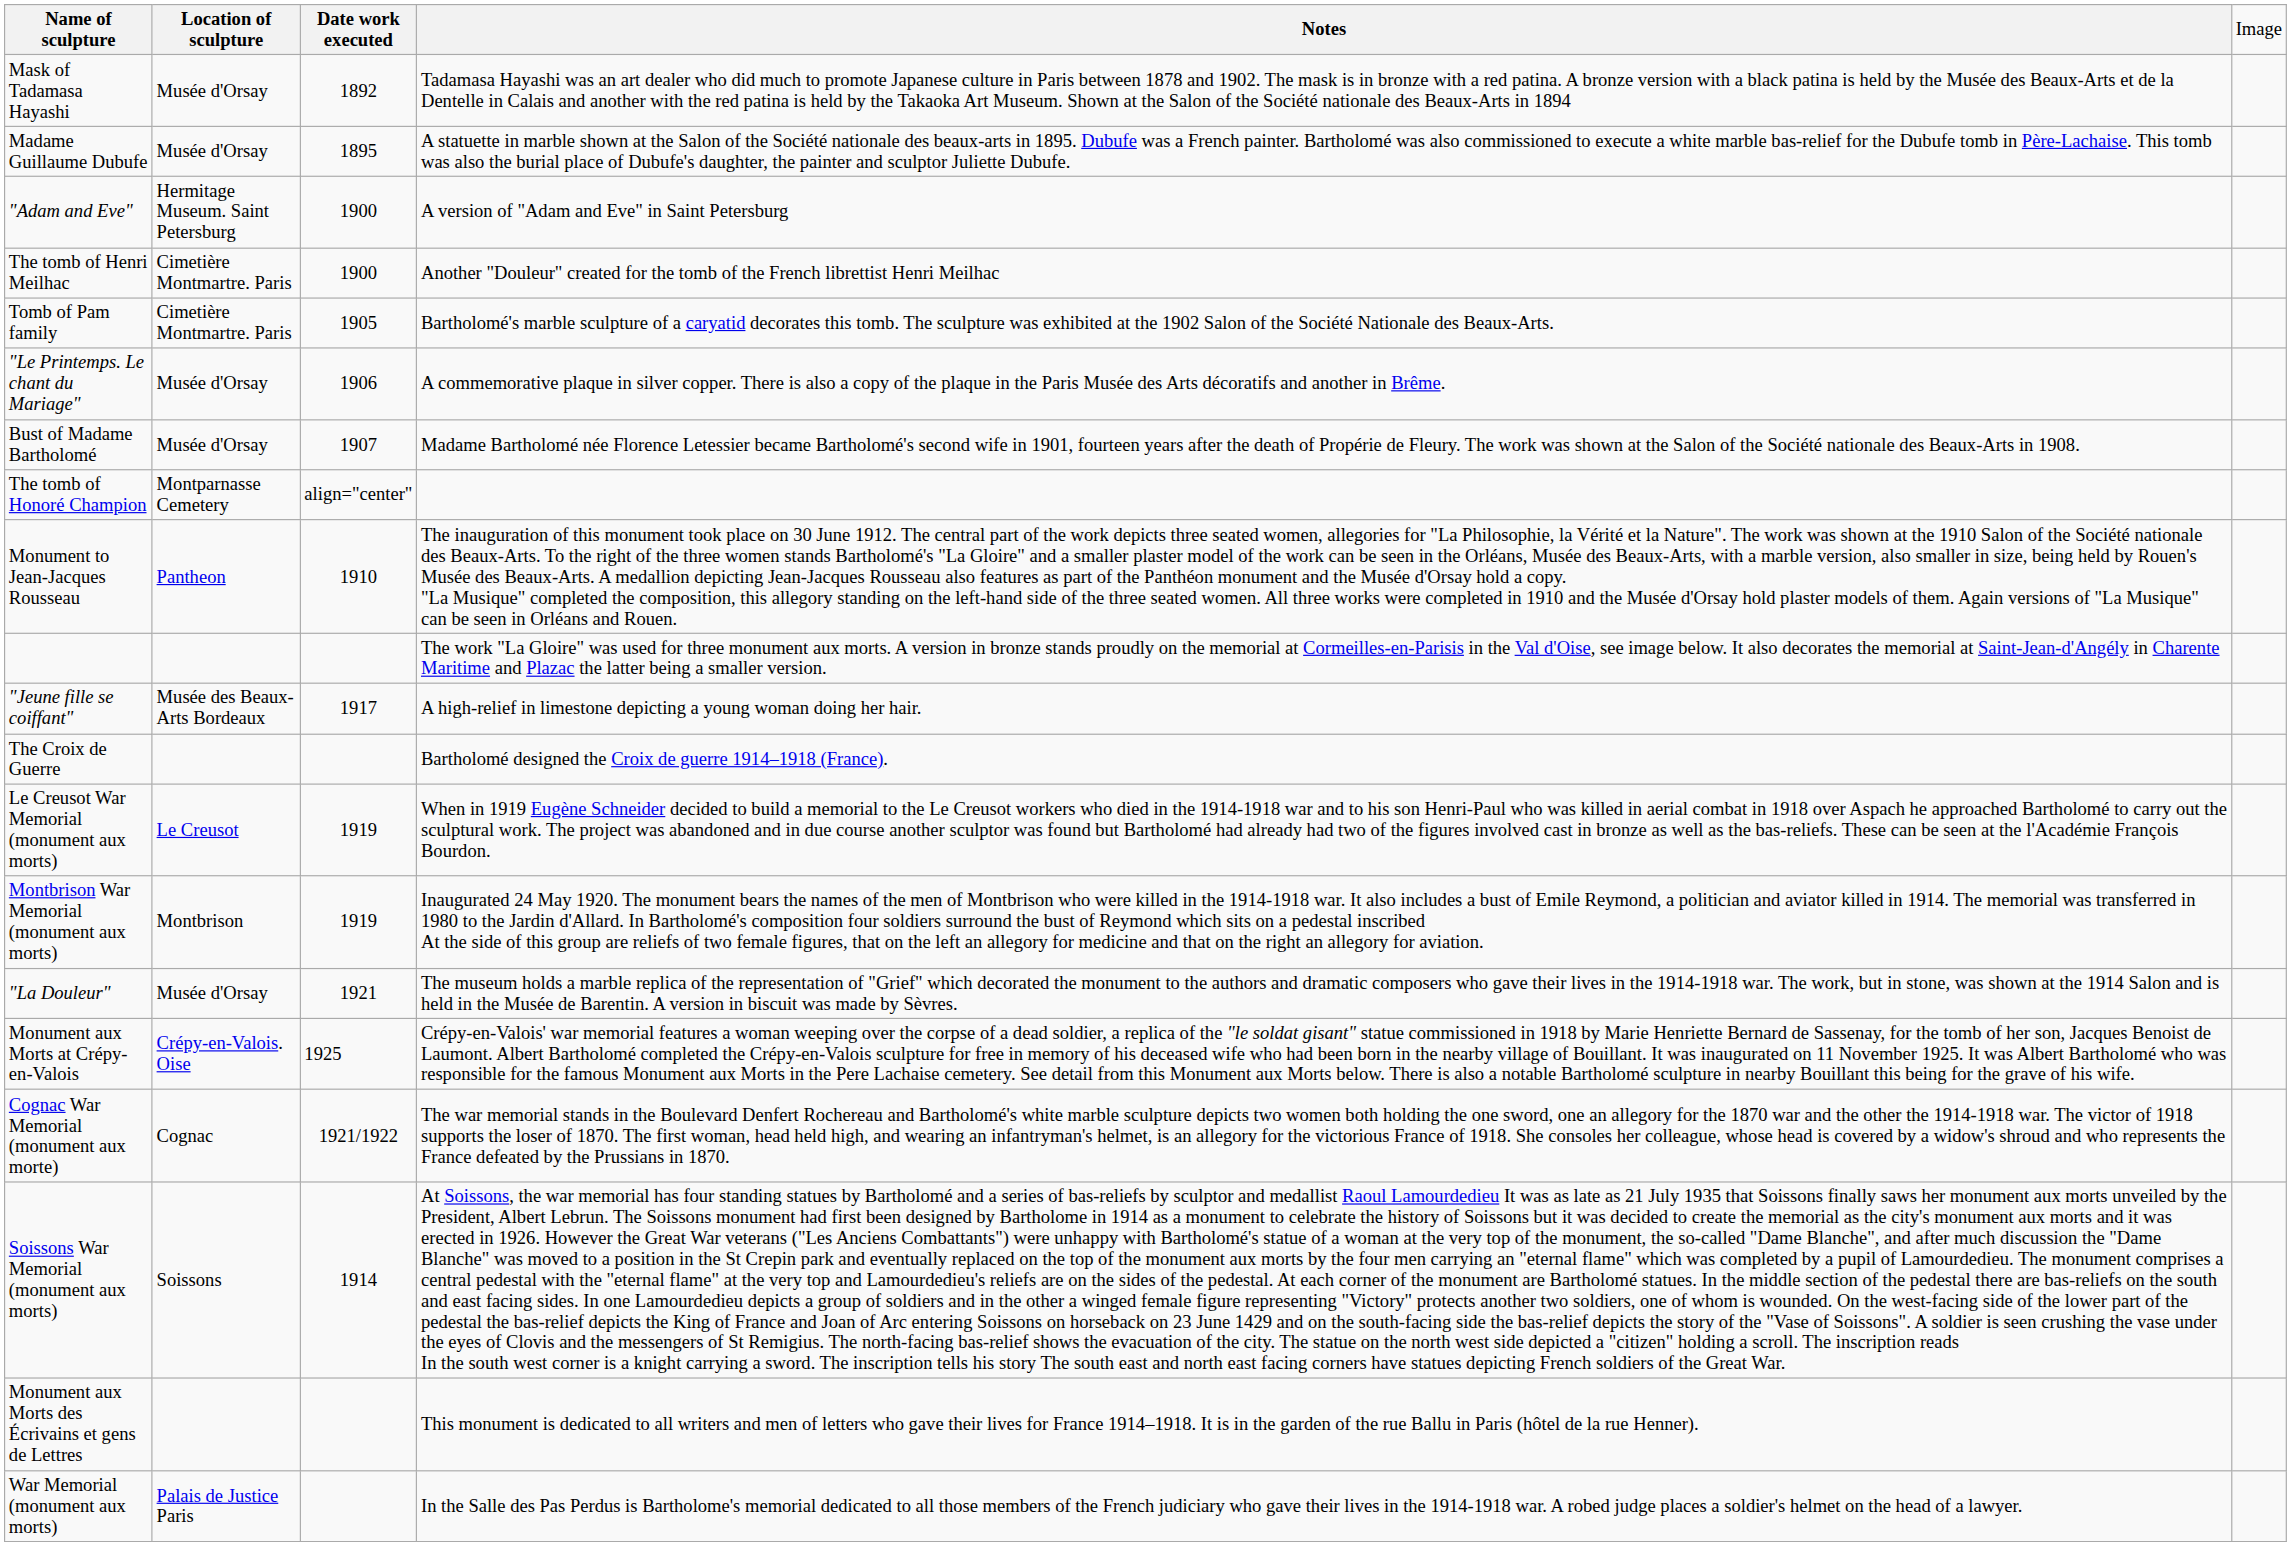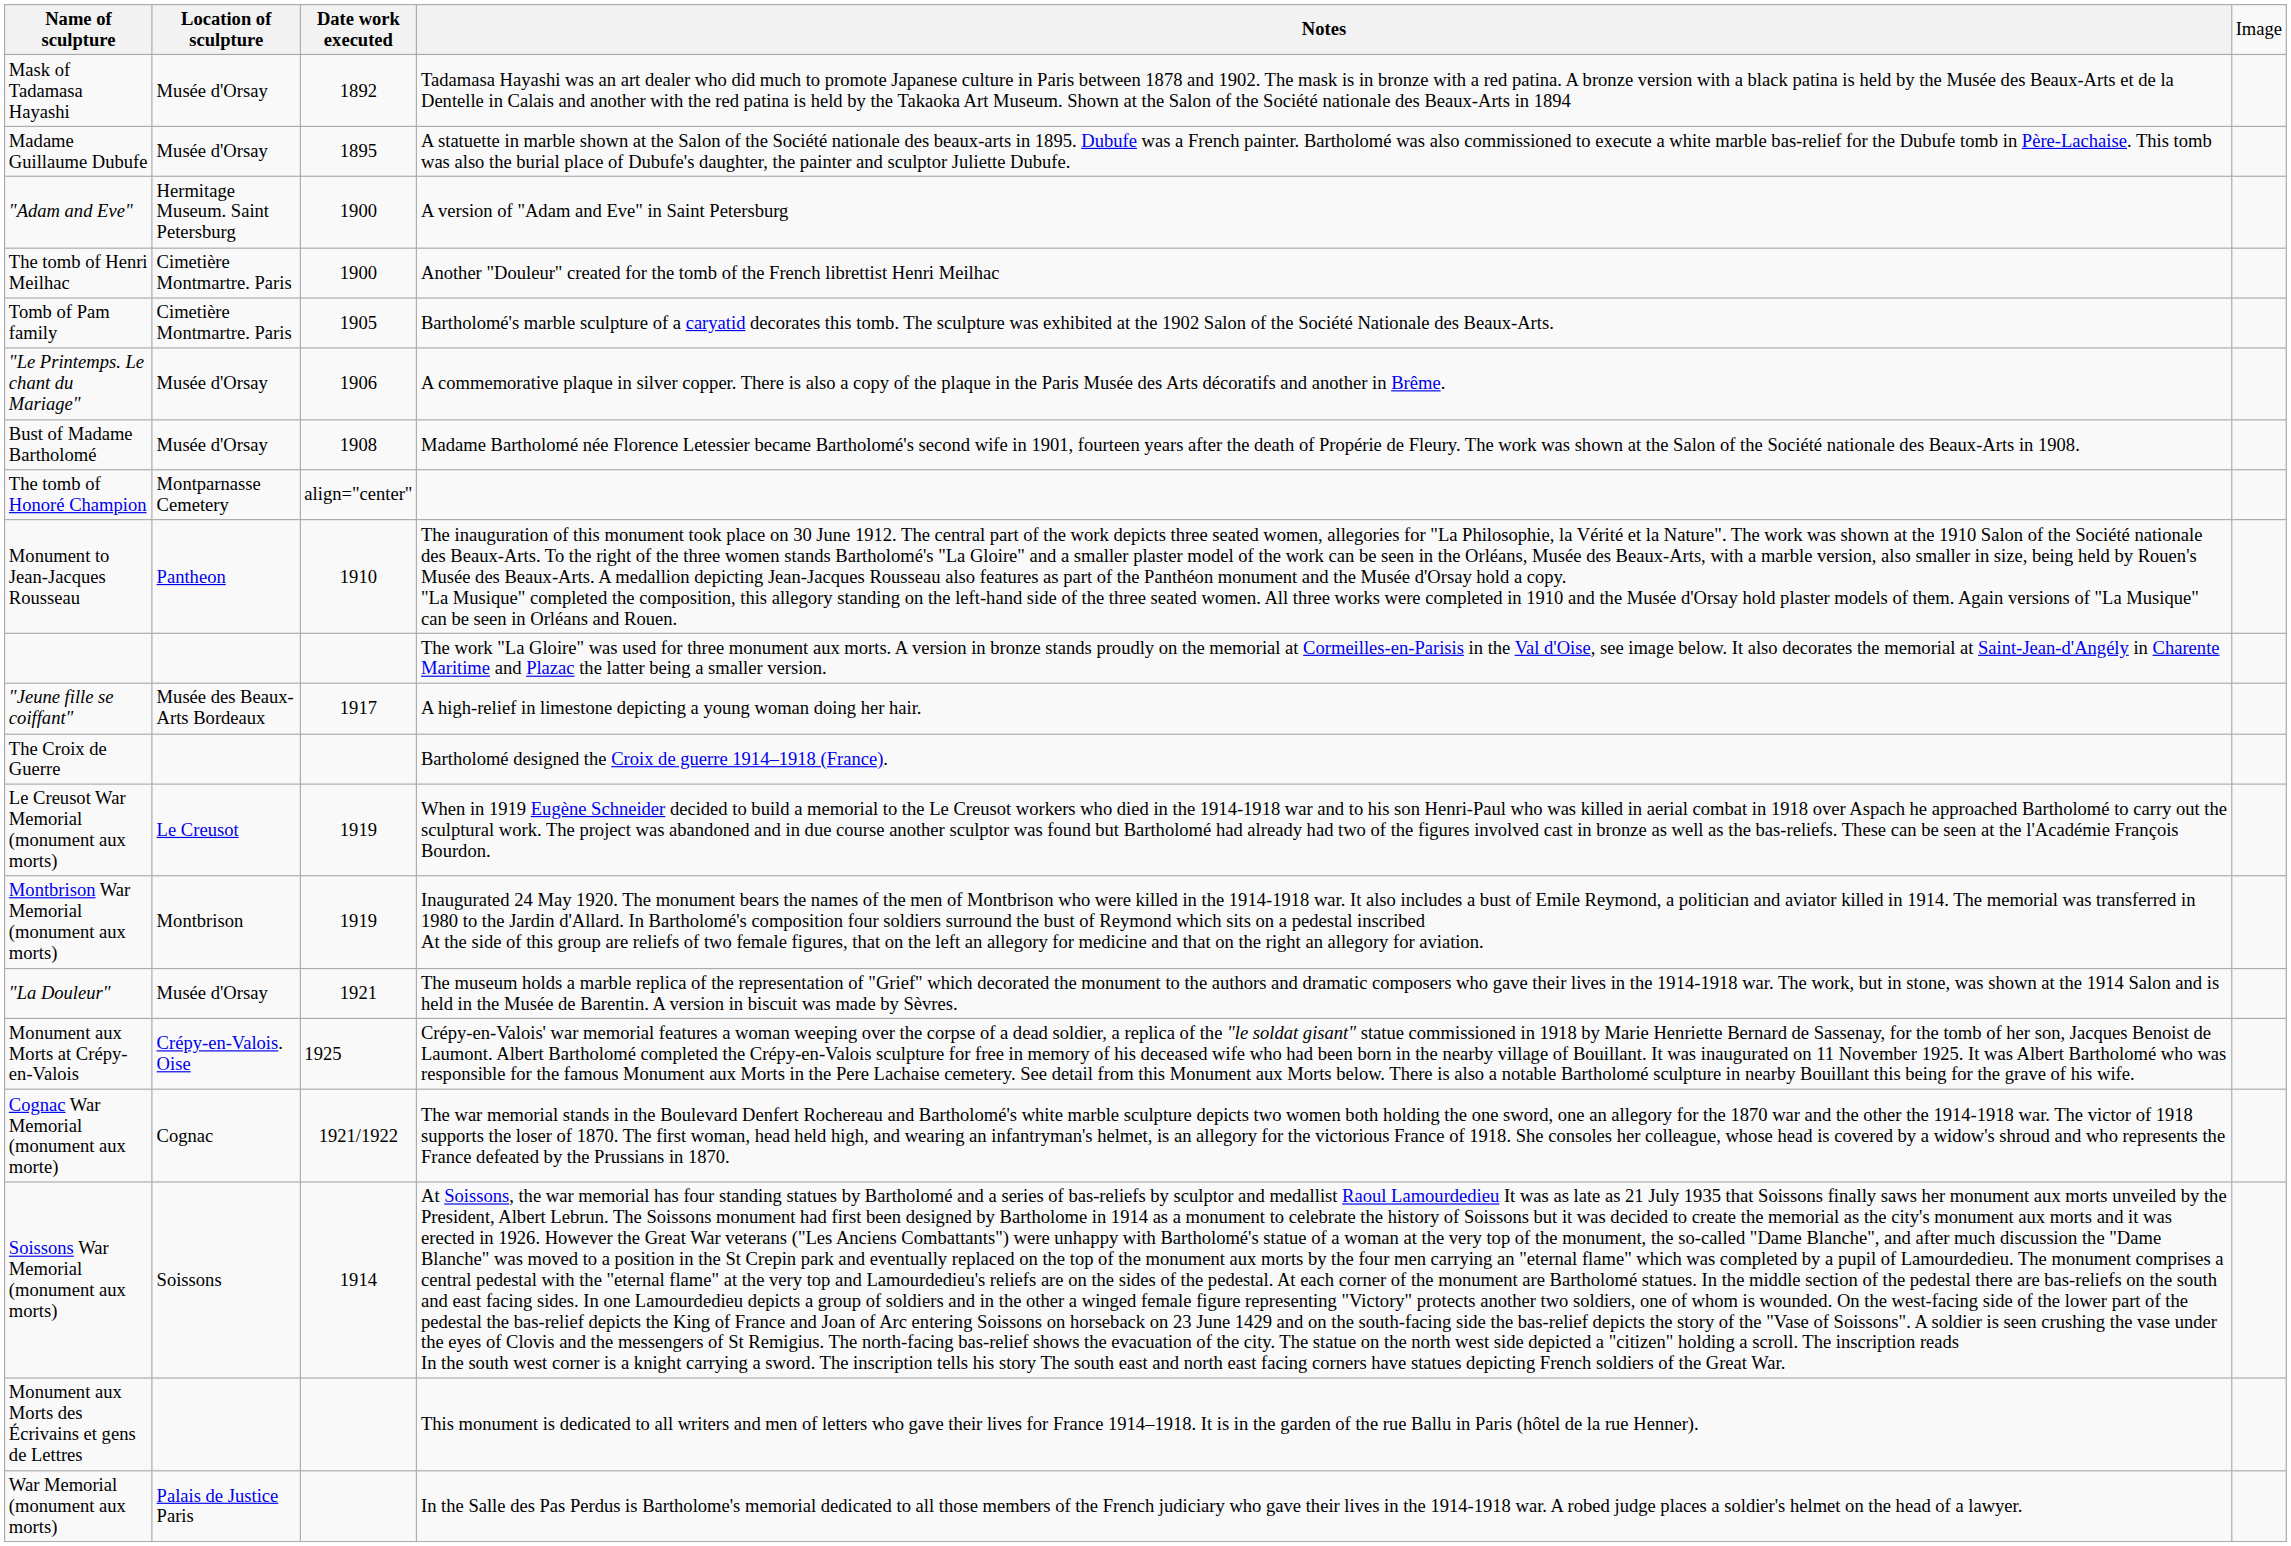(358, 444) 1907 -> (358, 444) 1908
